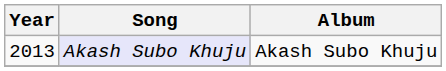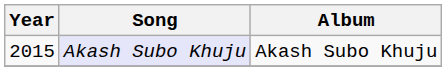(32, 51) 2013 -> (32, 51) 2015
